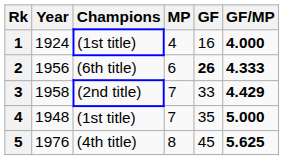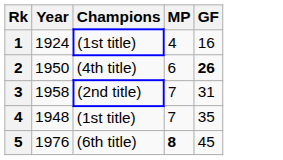- column: (250, 17)
(52, 67) 1956 -> (52, 67) 1950
(107, 67) (6th title) -> (107, 67) (4th title)
(206, 92) 33 -> (206, 92) 31
(107, 142) (4th title) -> (107, 142) (6th title)
(172, 142) normal -> (172, 142) bold
